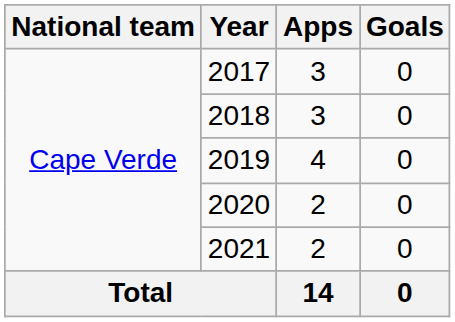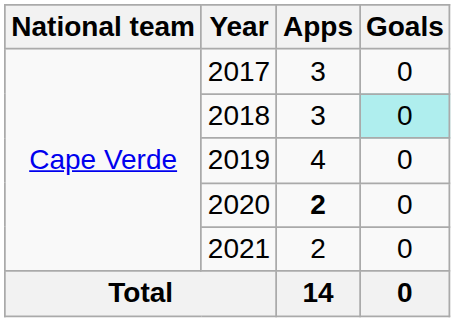(405, 115) no background -> (405, 115) paleturquoise background
(318, 204) normal -> (318, 204) bold
